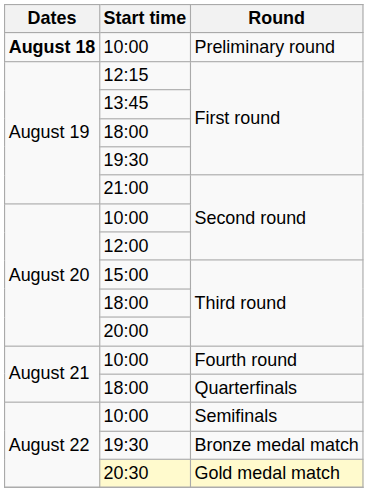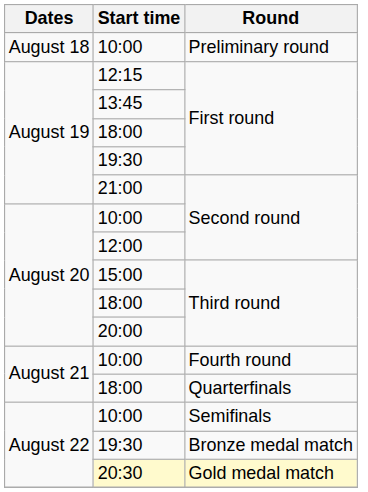(52, 47) bold -> (49, 47) normal
